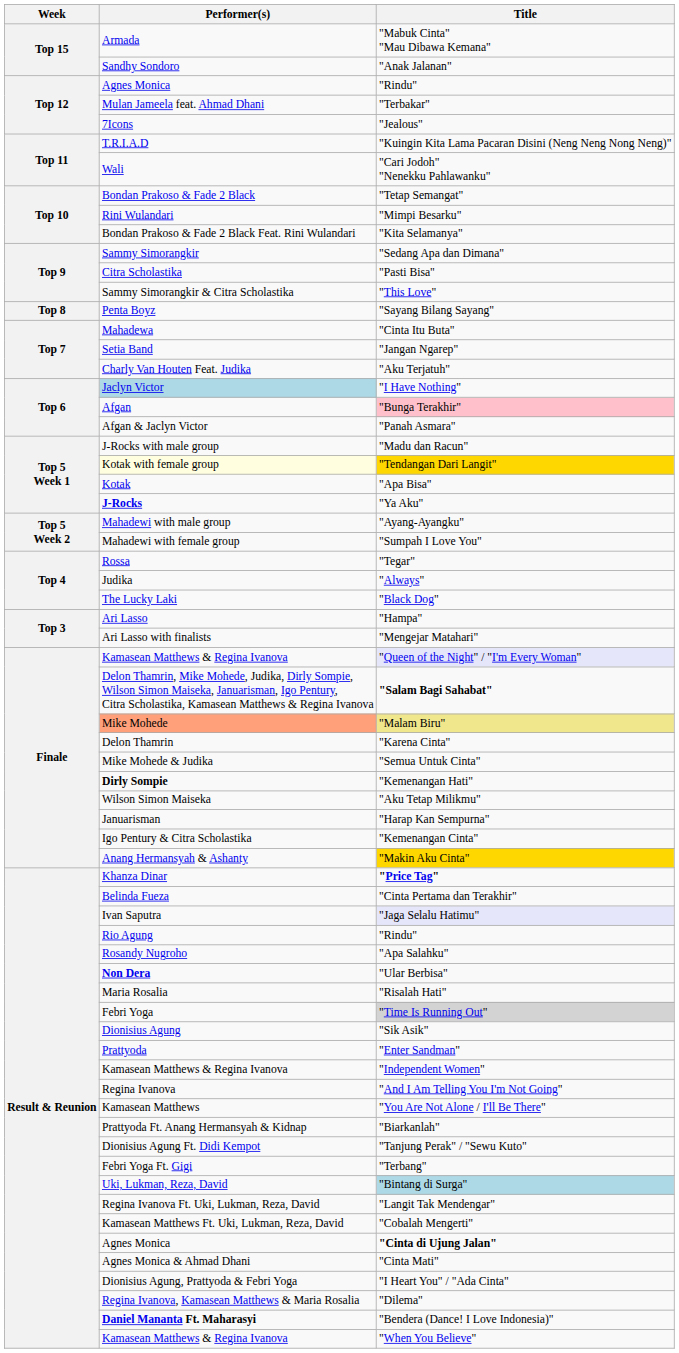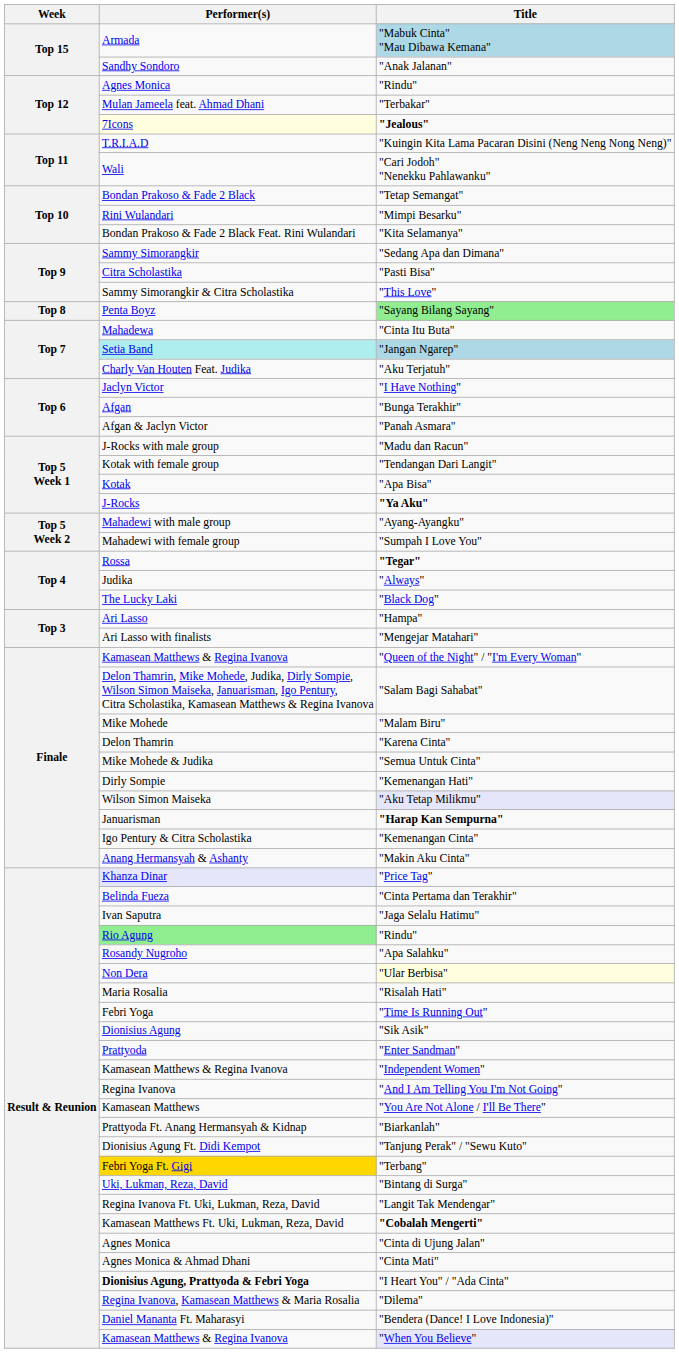(435, 40) no background -> (435, 40) lightblue background
(118, 124) no background -> (118, 124) lightyellow background
(401, 124) normal -> (404, 124) bold
(437, 311) no background -> (437, 311) lightgreen background
(127, 349) no background -> (127, 349) paleturquoise background
(419, 349) no background -> (419, 349) lightblue background
(133, 388) lightblue background -> (133, 388) no background
(420, 407) pink background -> (420, 407) no background
(160, 465) lightyellow background -> (160, 465) no background
(438, 465) gold background -> (438, 465) no background
(122, 503) bold -> (121, 503) normal
(401, 503) normal -> (404, 503) bold
(397, 561) normal -> (400, 561) bold
(480, 657) lavender background -> (480, 657) no background
(436, 690) bold -> (431, 690) normal
(135, 723) lightsalmon background -> (135, 723) no background
(412, 723) khaki background -> (412, 723) no background
(135, 781) bold -> (134, 781) normal
(430, 800) no background -> (430, 800) lavender background
(434, 819) normal -> (441, 819) bold
(424, 858) gold background -> (424, 858) no background
(135, 877) no background -> (135, 877) lavender background
(409, 877) bold -> (406, 877) normal
(429, 916) lavender background -> (429, 916) no background
(127, 935) no background -> (127, 935) lightgreen background
(126, 973) bold -> (125, 973) normal
(413, 973) no background -> (413, 973) lightyellow background
(433, 1012) lightgrey background -> (433, 1012) no background
(147, 1166) no background -> (147, 1166) gold background
(423, 1185) lightblue background -> (423, 1185) no background
(426, 1223) normal -> (431, 1223) bold
(438, 1243) bold -> (432, 1243) normal
(200, 1281) normal -> (205, 1281) bold
(179, 1320) bold -> (173, 1320) normal
(428, 1339) no background -> (428, 1339) lavender background
